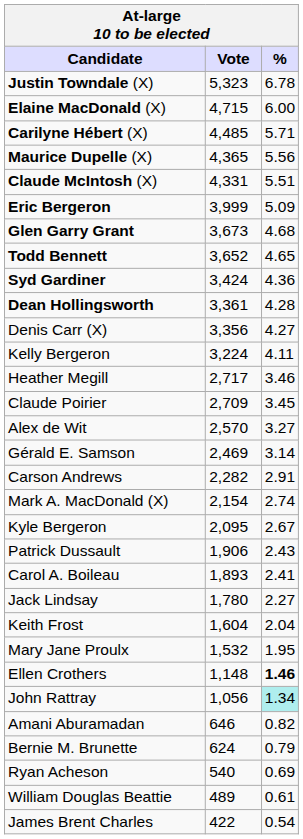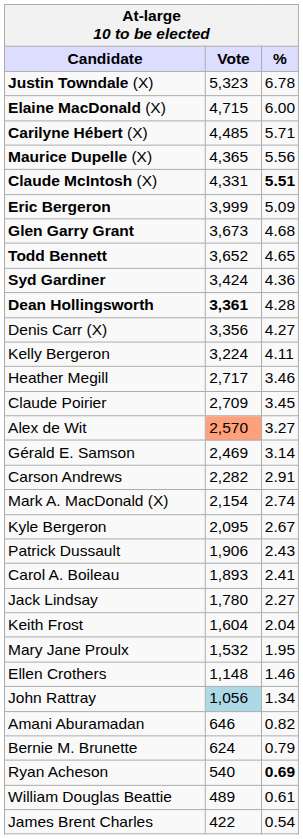(280, 181) normal -> (280, 181) bold
(229, 305) normal -> (229, 305) bold
(229, 428) no background -> (229, 428) lightsalmon background
(280, 674) bold -> (280, 674) normal
(229, 698) no background -> (229, 698) lightblue background
(280, 698) paleturquoise background -> (280, 698) no background
(280, 772) normal -> (280, 772) bold
